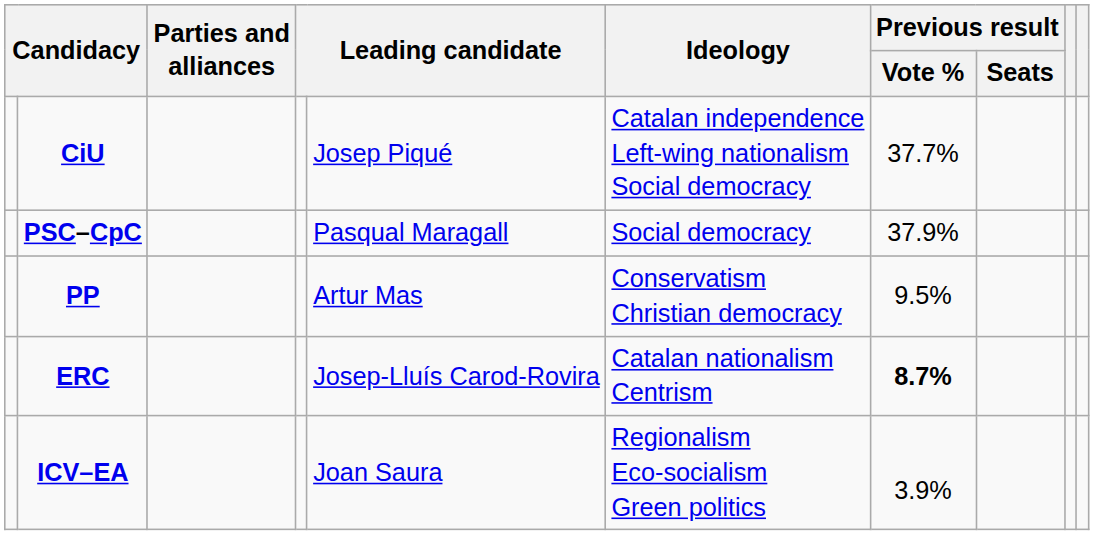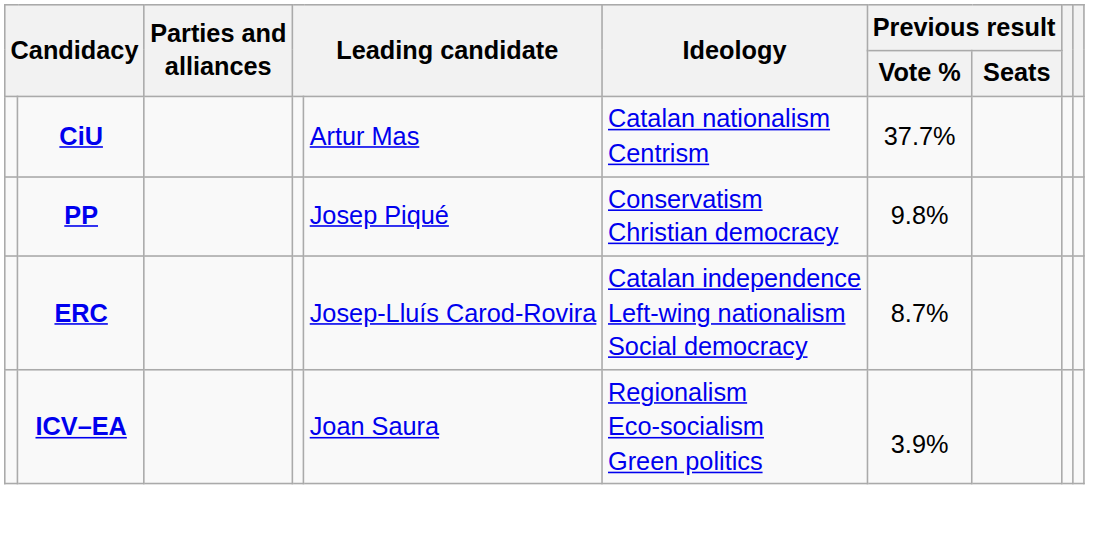(383, 153) Josep Piqué -> (365, 136) Artur Mas
(738, 153) Catalan independence Left-wing nationalism Social democracy -> (719, 136) Catalan nationalism Centrism
- row: (83, 233)
(368, 296) Artur Mas -> (379, 216) Josep Piqué
(923, 296) 9.5% -> (920, 216) 9.8%
(722, 375) Catalan nationalism Centrism -> (735, 313) Catalan independence Left-wing nationalism Social democracy
(923, 375) bold -> (920, 313) normal
